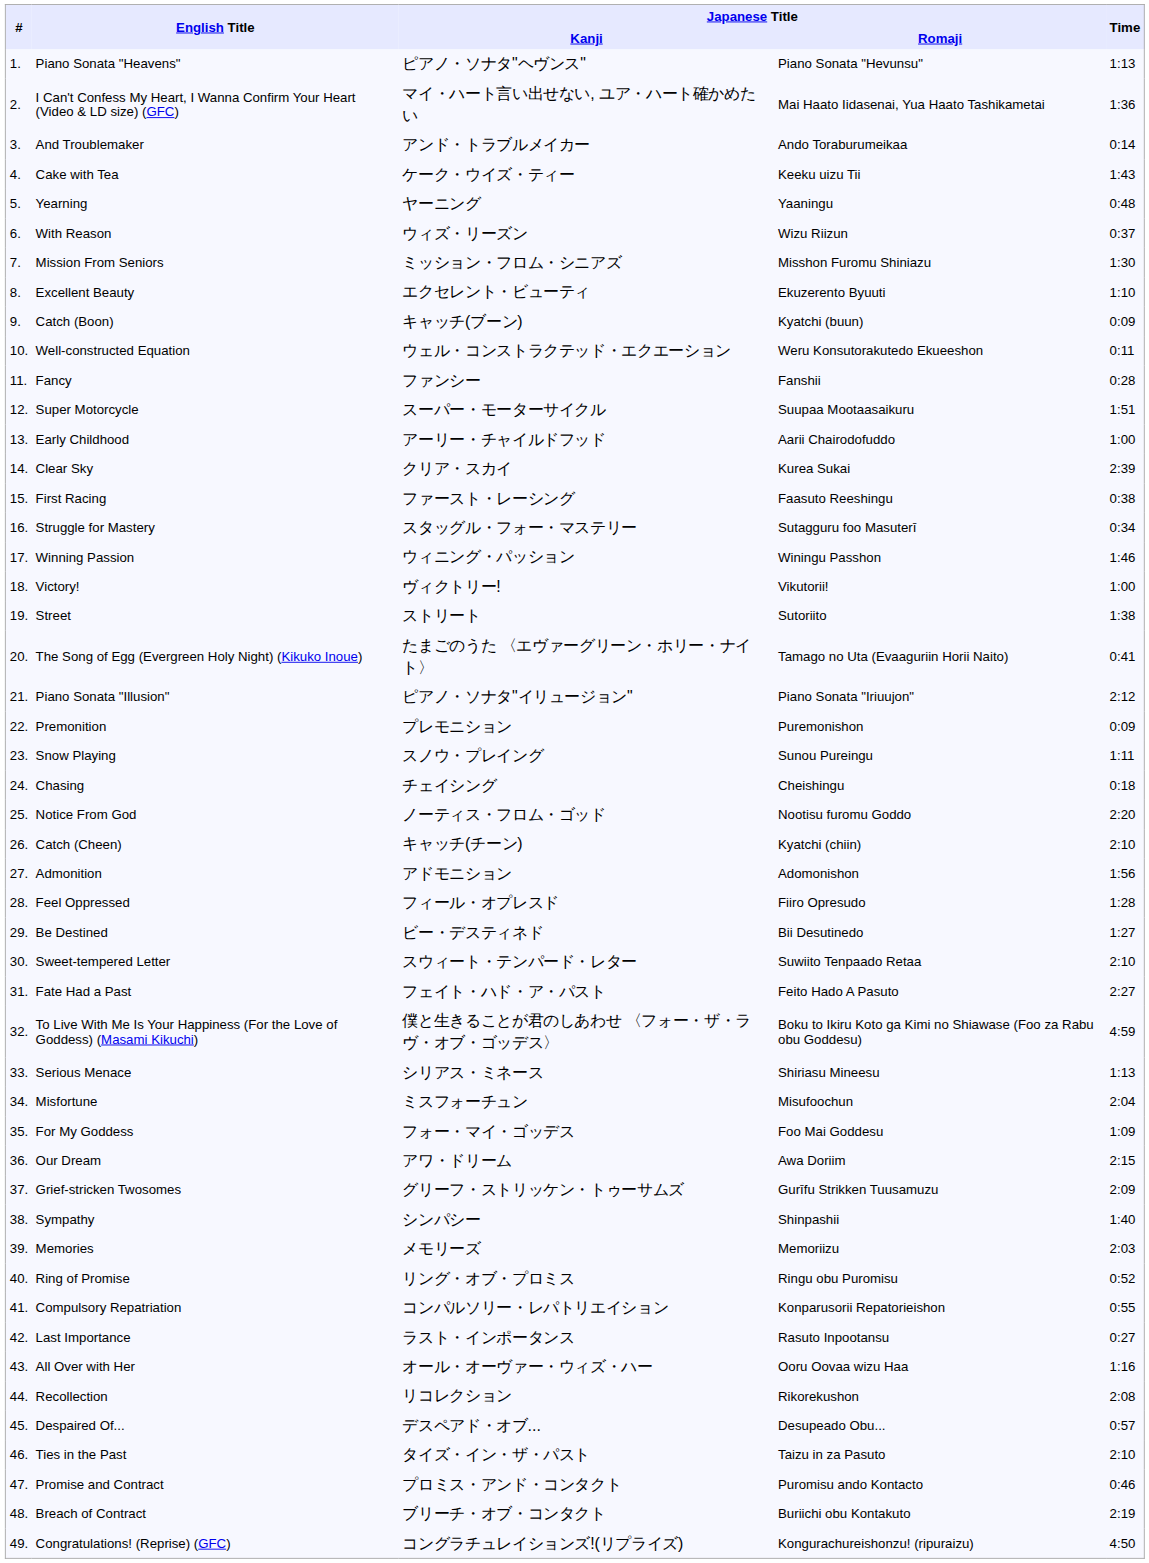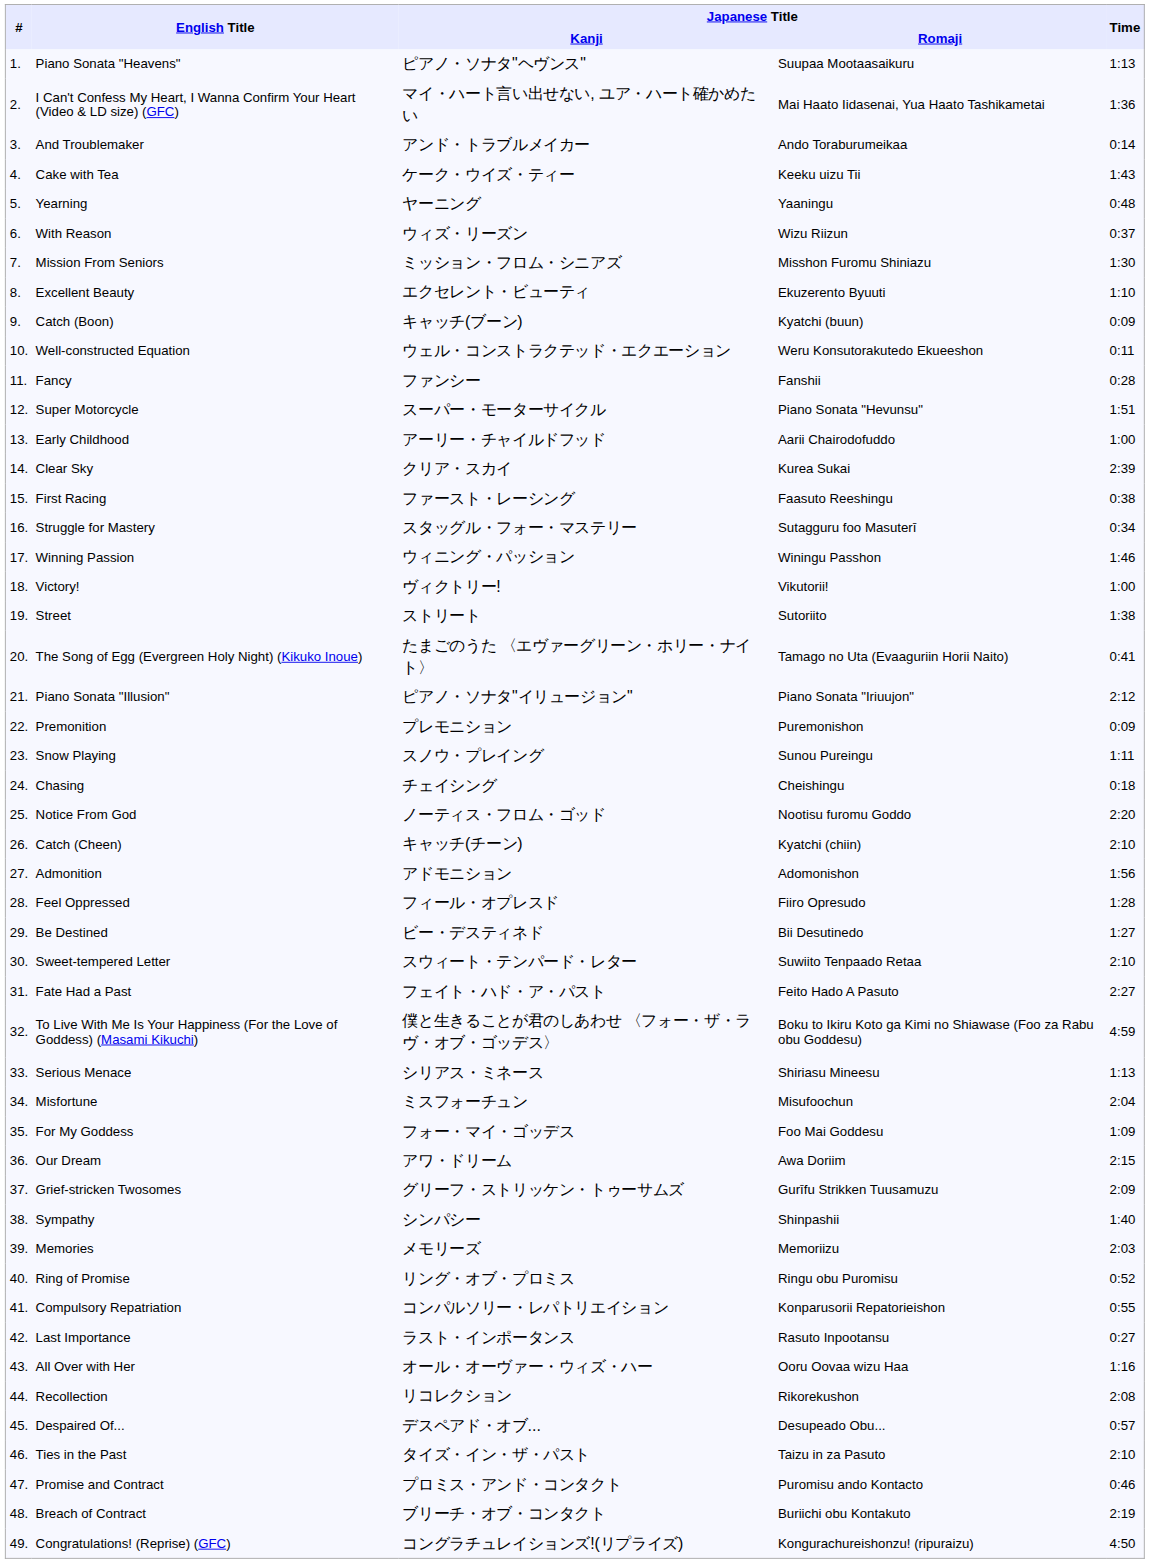(850, 64) Piano Sonata "Hevunsu" -> (846, 64) Suupaa Mootaasaikuru
(846, 410) Suupaa Mootaasaikuru -> (850, 410) Piano Sonata "Hevunsu"
